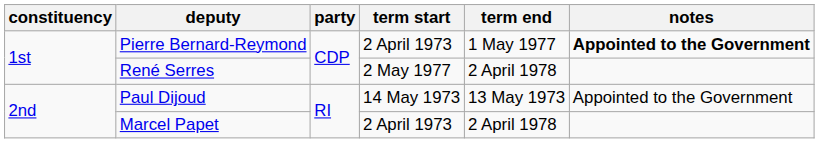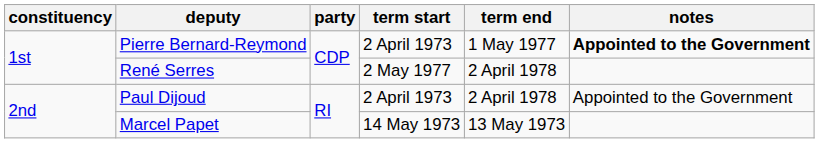(412, 97) 14 May 1973 -> (407, 97) 2 April 1973
(517, 97) 13 May 1973 -> (512, 97) 2 April 1978
(407, 124) 2 April 1973 -> (412, 124) 14 May 1973
(512, 124) 2 April 1978 -> (517, 124) 13 May 1973
